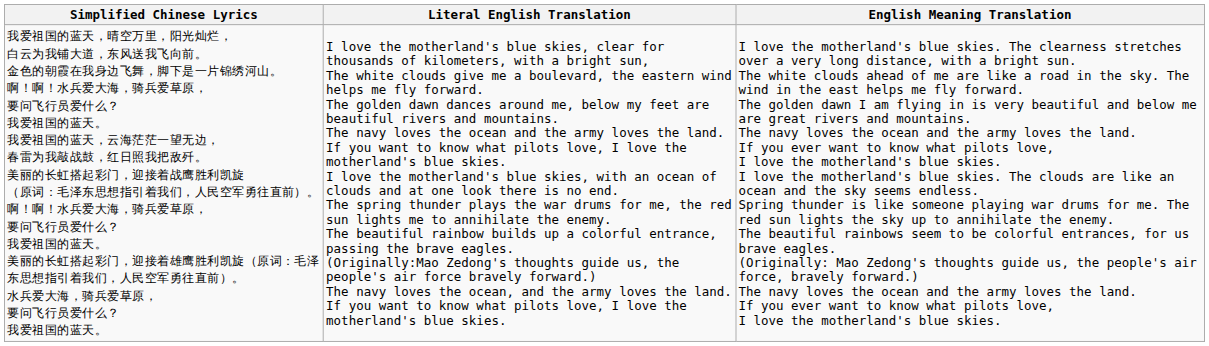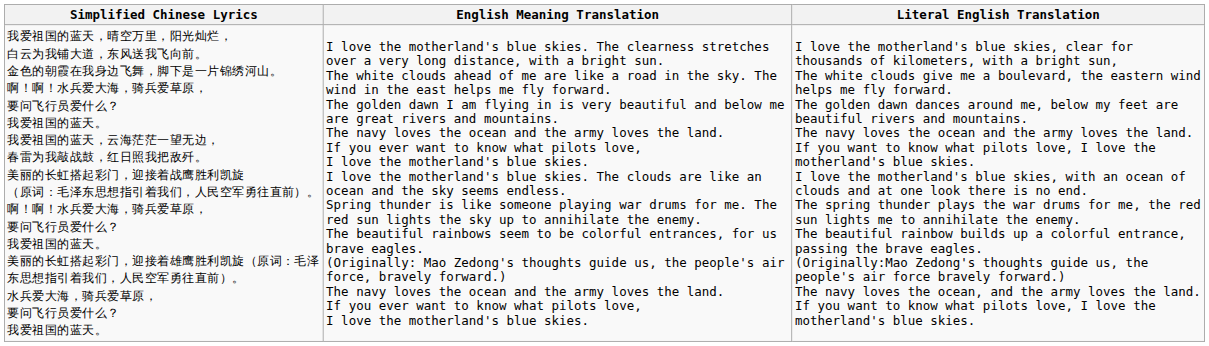columns swapped: (529, 15) <-> (970, 15)
